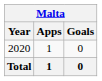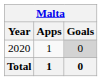(80, 48) no background -> (80, 48) lightgrey background
